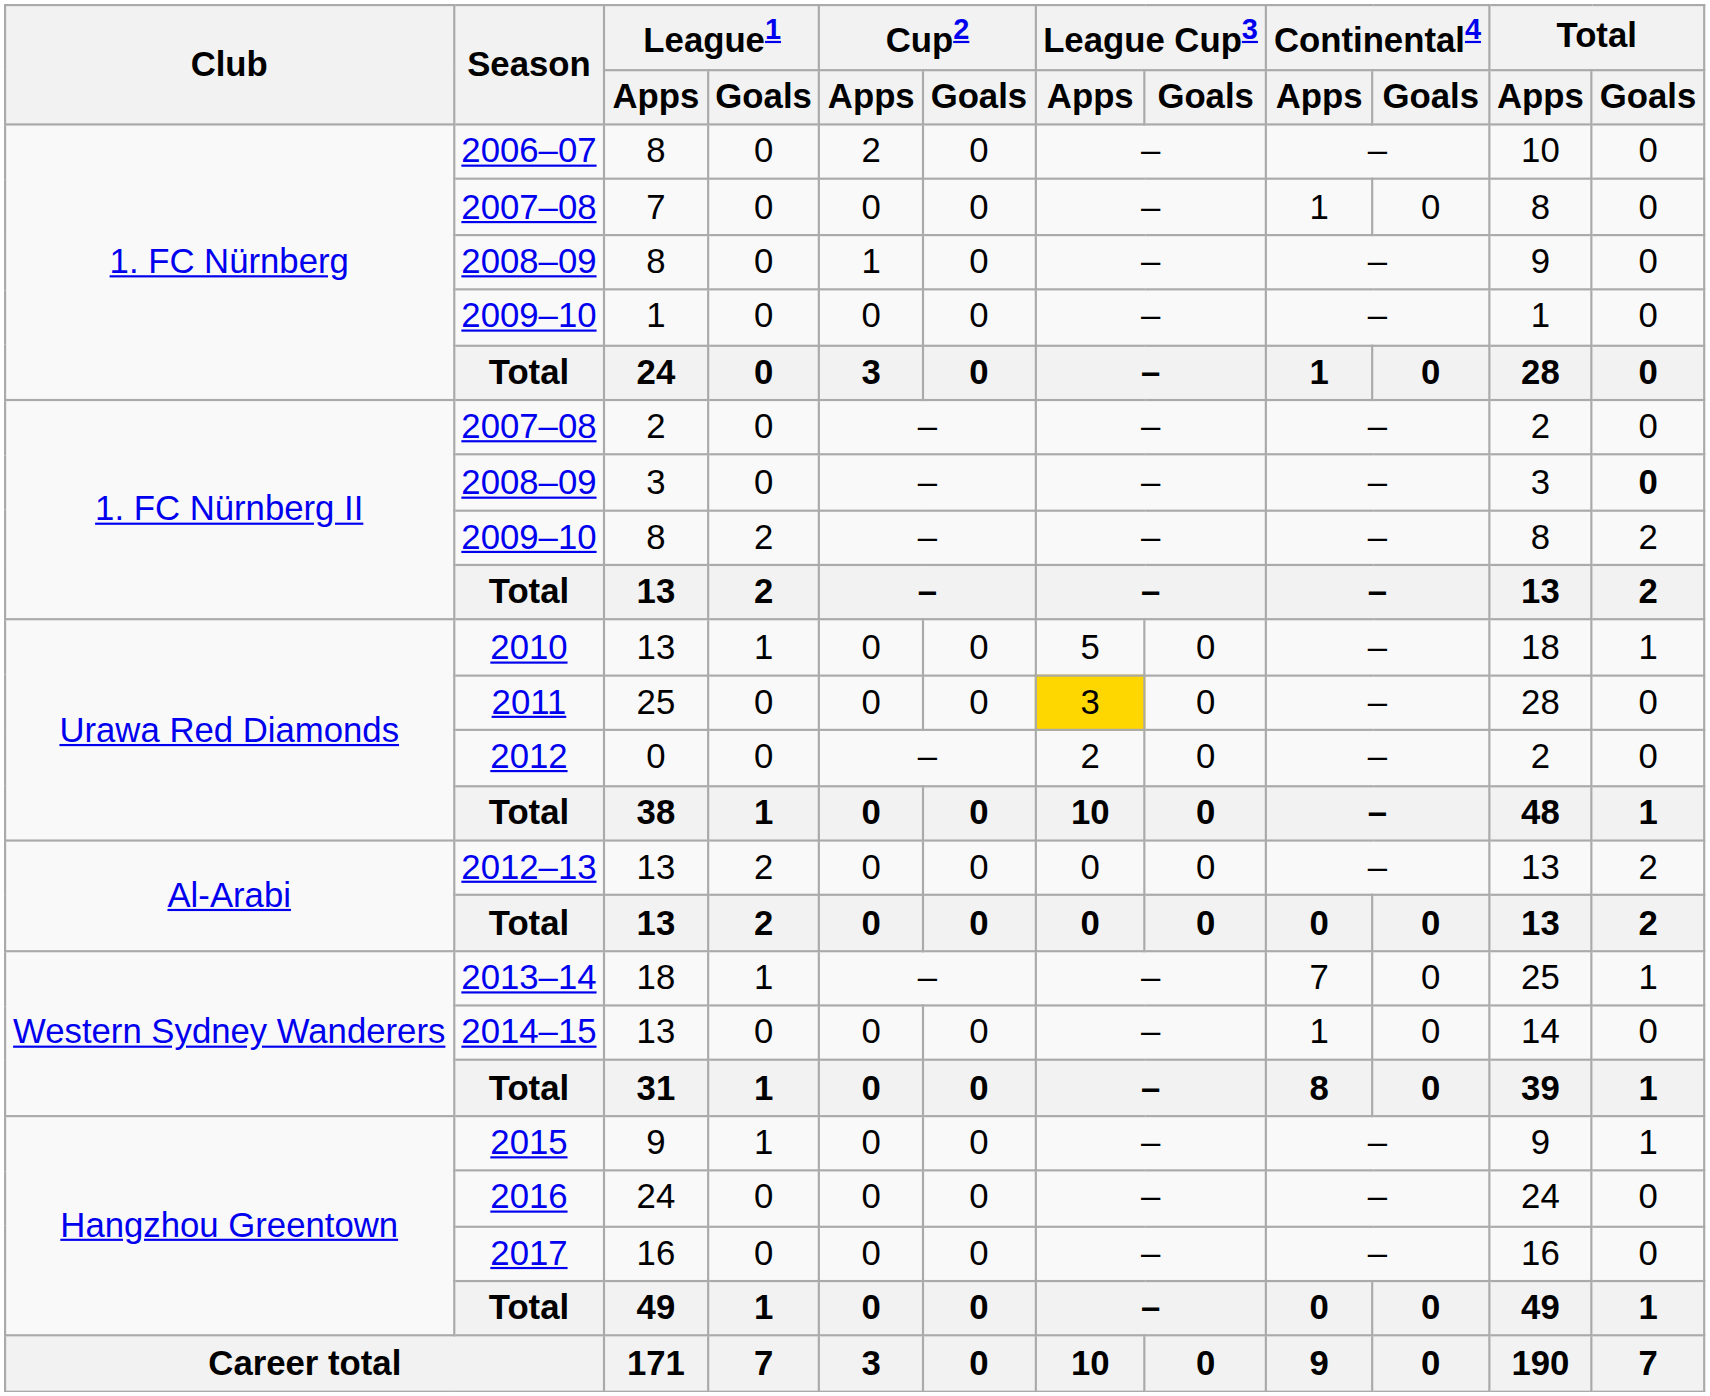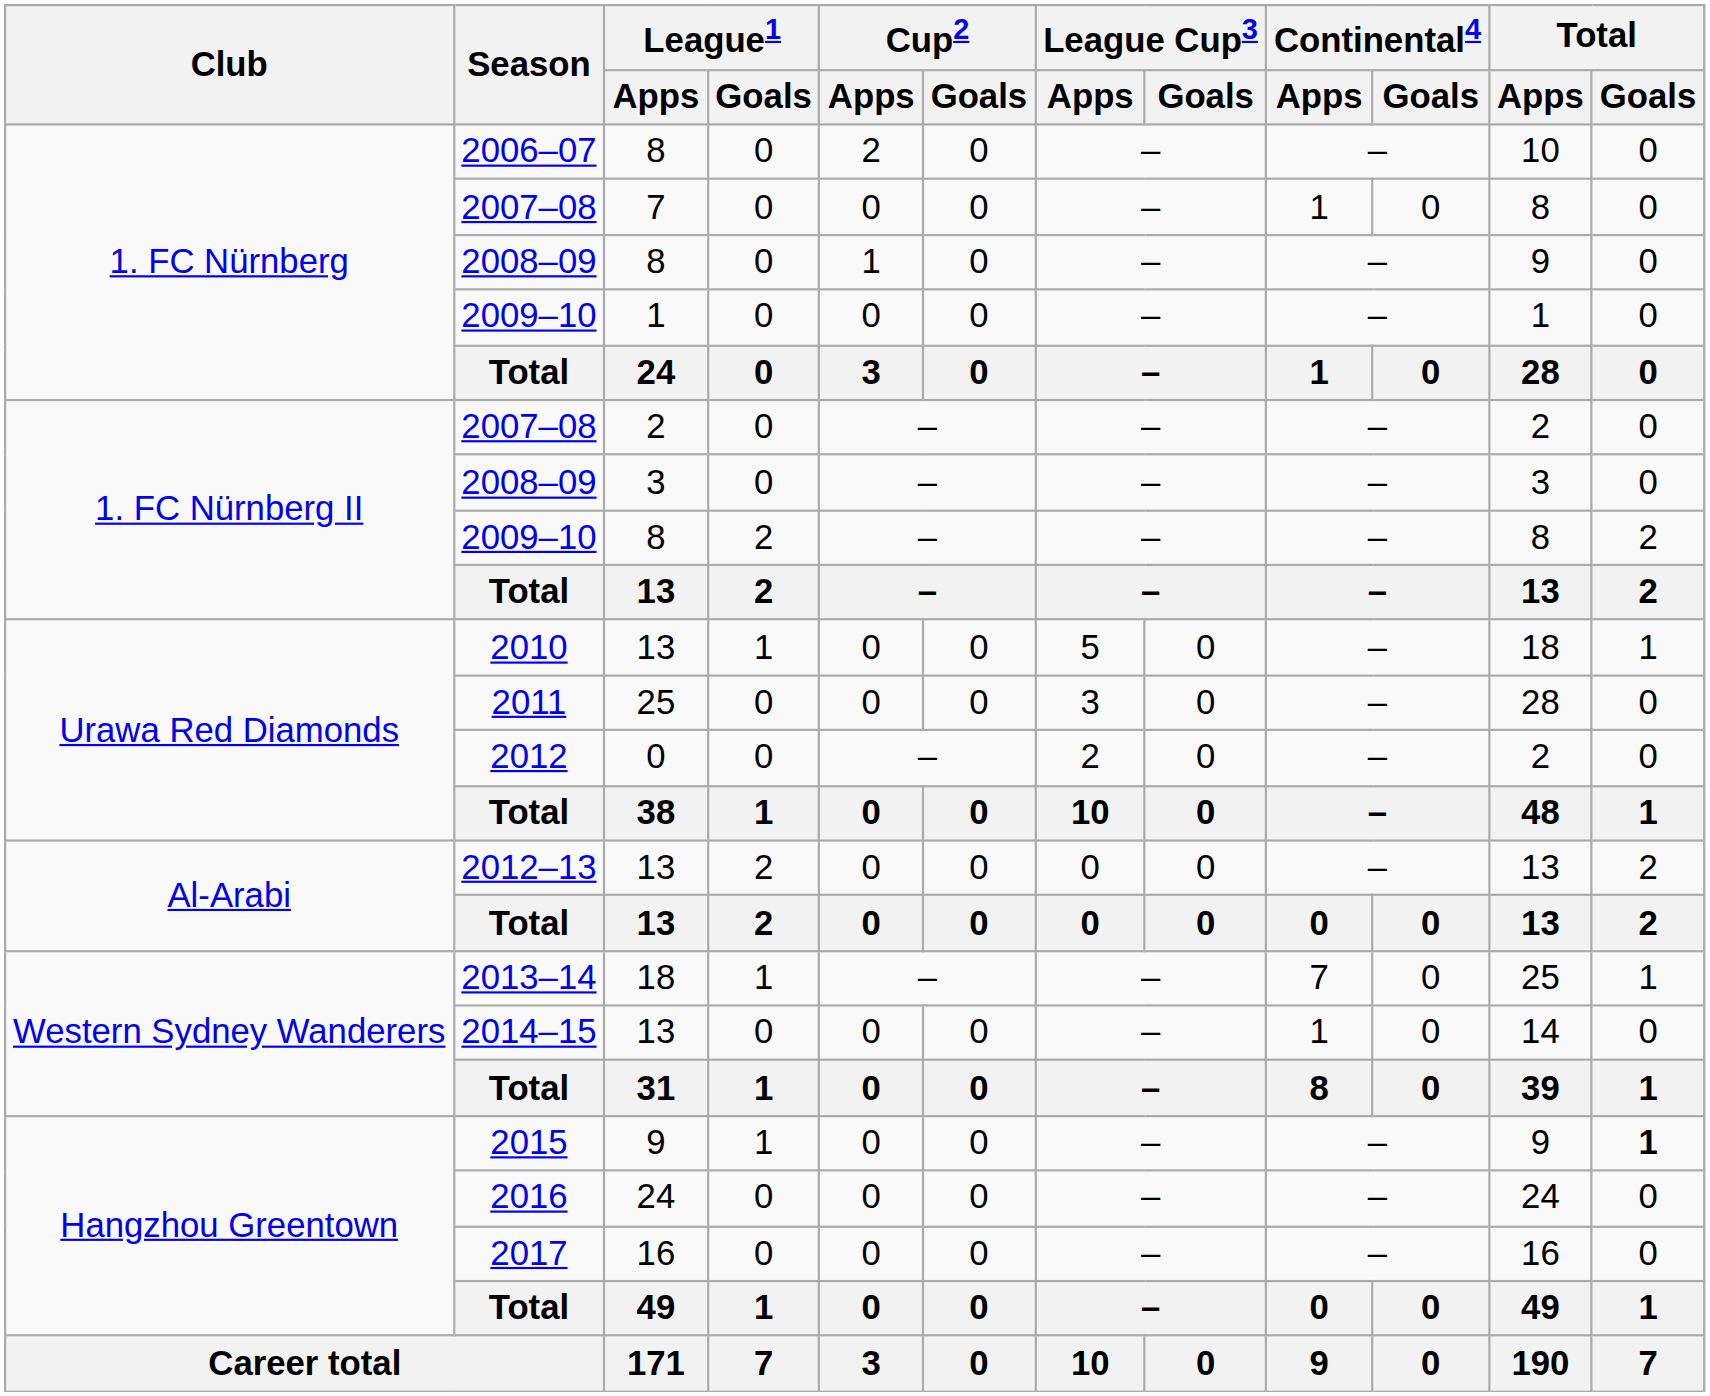(1648, 481) bold -> (1648, 481) normal
(1090, 702) gold background -> (1090, 702) no background
(1648, 1142) normal -> (1648, 1142) bold
